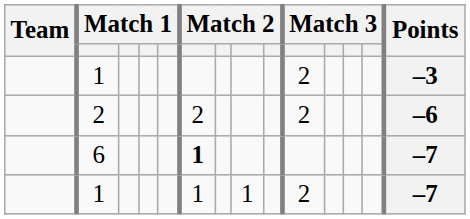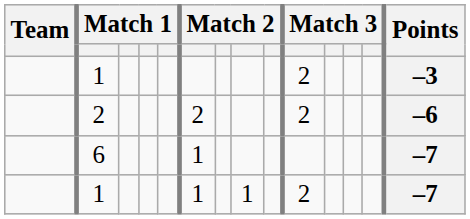(198, 154) bold -> (198, 154) normal
